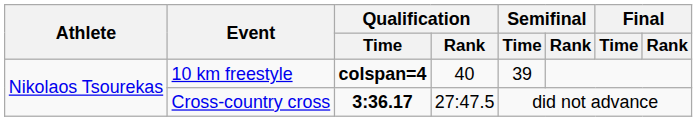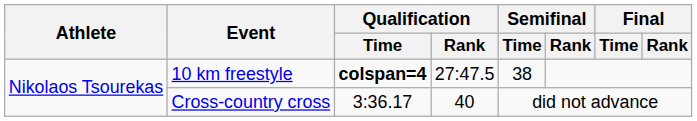(465, 74) 40 -> (465, 74) 27:47.5
(522, 74) 39 -> (522, 74) 38
(382, 102) bold -> (383, 102) normal
(465, 102) 27:47.5 -> (465, 102) 40
